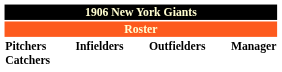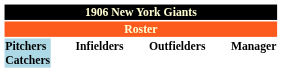(28, 53) no background -> (28, 53) lightblue background
